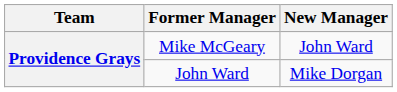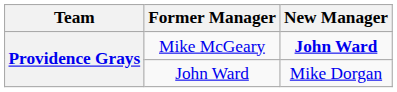(336, 45) normal -> (336, 45) bold
